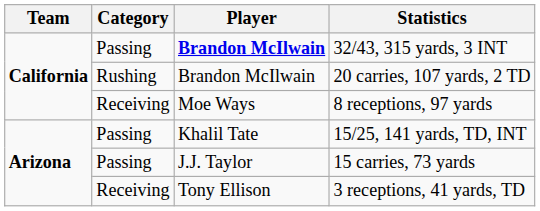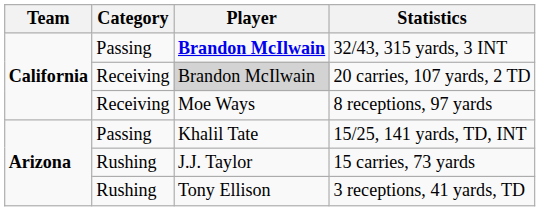(126, 76) Rushing -> (133, 76) Receiving
(247, 76) no background -> (247, 76) lightgrey background
(124, 162) Passing -> (126, 162) Rushing
(133, 190) Receiving -> (126, 190) Rushing
